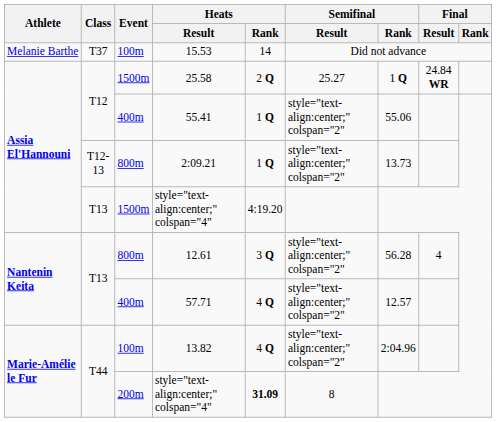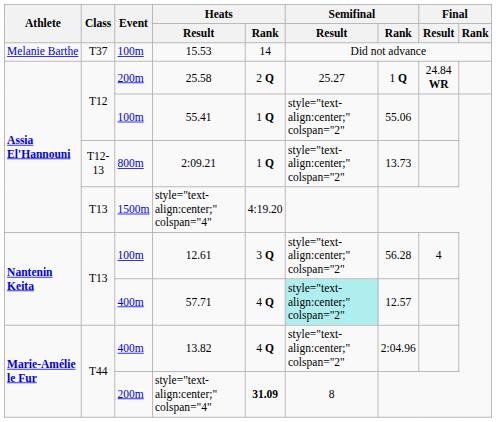(134, 78) 1500m -> (131, 78) 200m
(131, 117) 400m -> (131, 117) 100m
(131, 256) 800m -> (131, 256) 100m
(319, 302) no background -> (319, 302) paleturquoise background
(131, 348) 100m -> (131, 348) 400m
